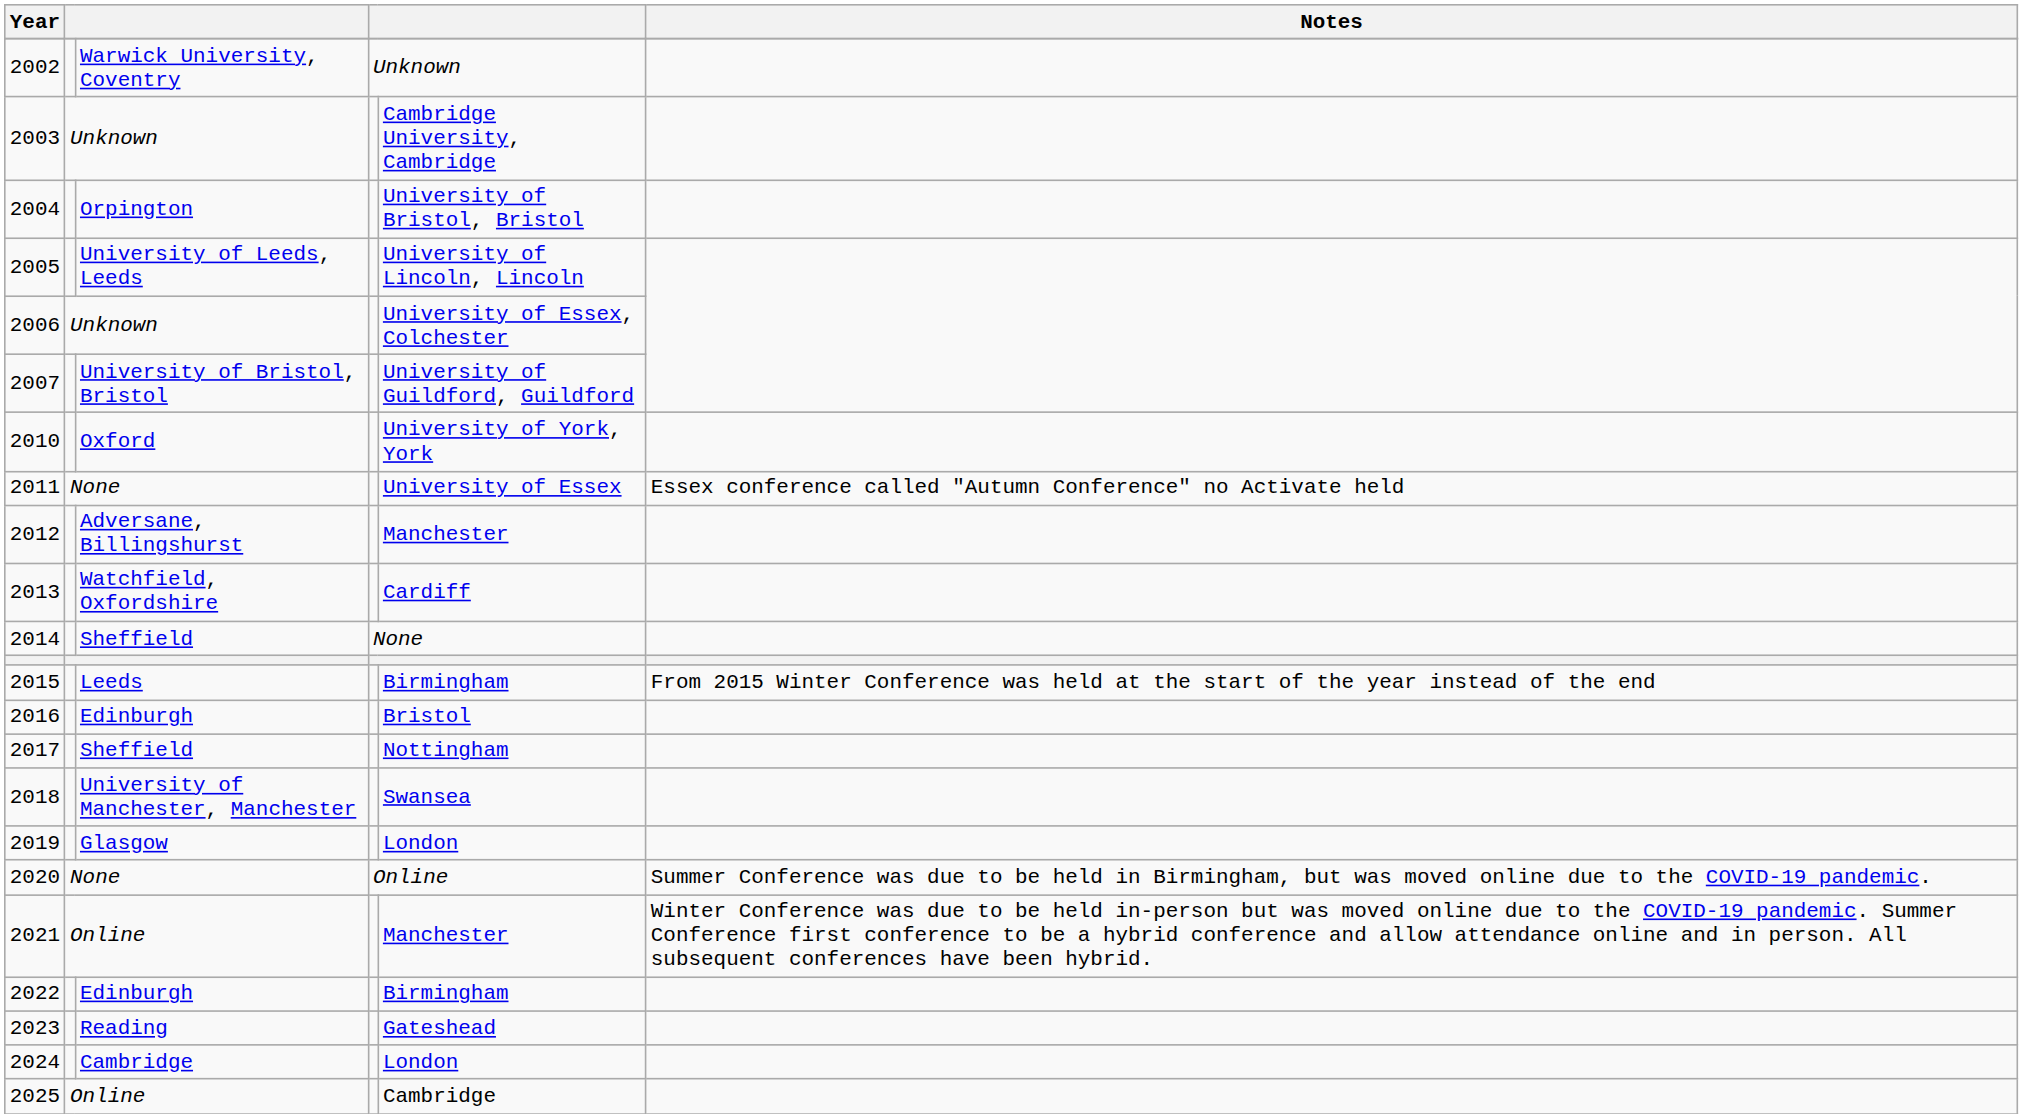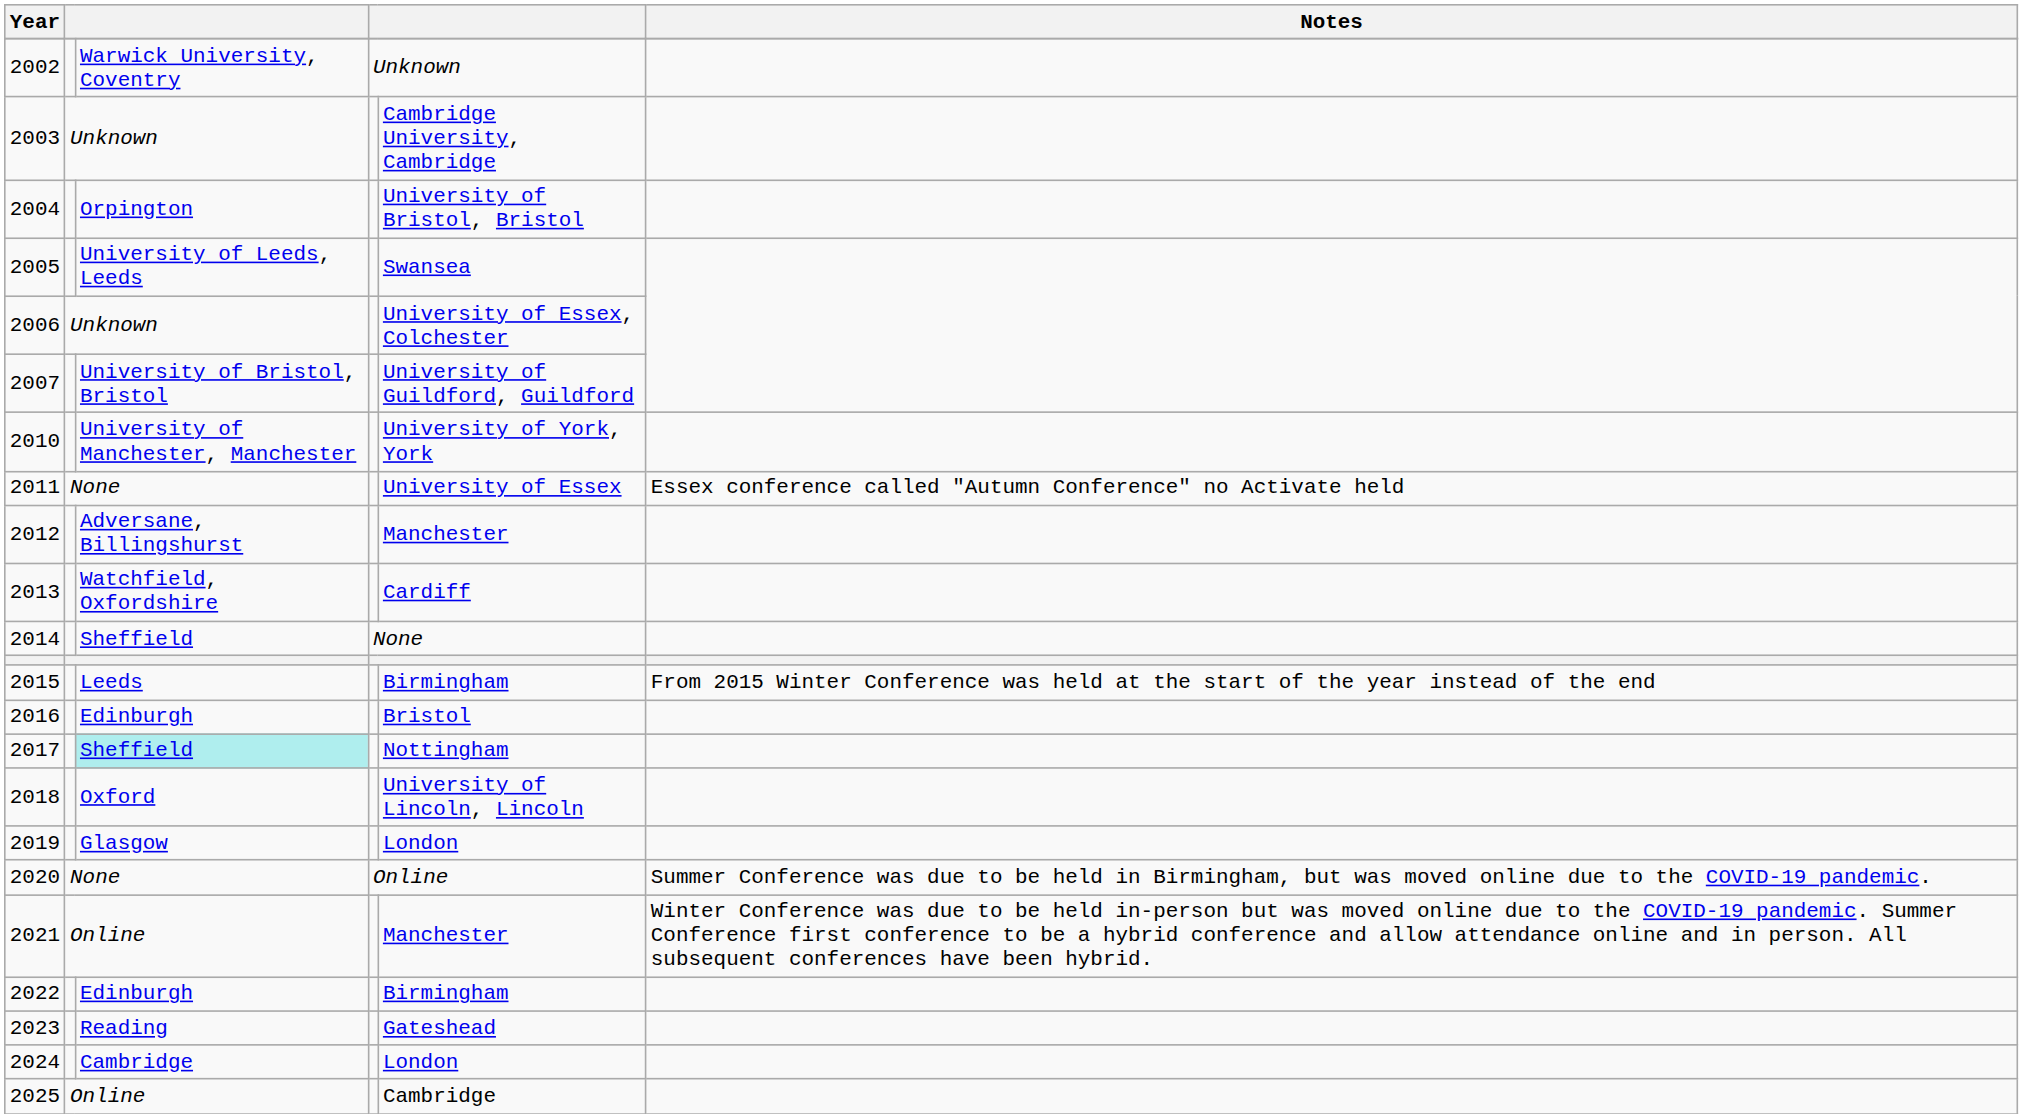(483, 267) University of Lincoln, Lincoln -> (427, 267) Swansea
(118, 442) Oxford -> (218, 442) University of Manchester, Manchester
(136, 751) no background -> (136, 751) paleturquoise background
(218, 797) University of Manchester, Manchester -> (118, 797) Oxford
(427, 797) Swansea -> (483, 797) University of Lincoln, Lincoln
